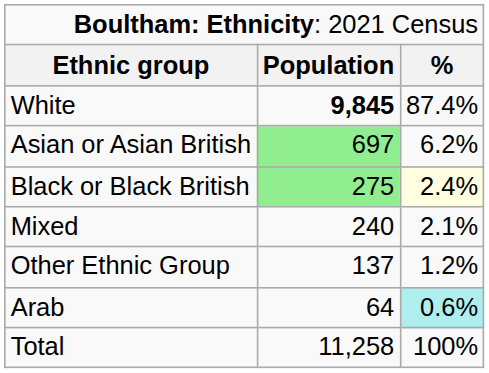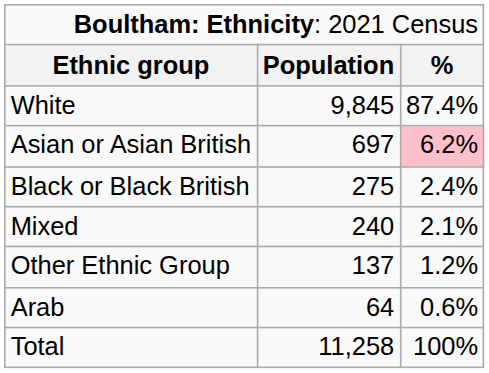(362, 105) bold -> (362, 105) normal
(373, 145) lightgreen background -> (373, 145) no background
(449, 145) no background -> (449, 145) pink background
(373, 186) lightgreen background -> (373, 186) no background
(449, 186) lightyellow background -> (449, 186) no background
(449, 307) paleturquoise background -> (449, 307) no background
